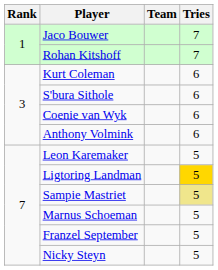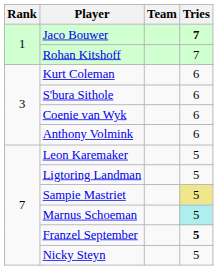(196, 34) normal -> (196, 34) bold
(196, 174) gold background -> (196, 174) no background
(196, 214) no background -> (196, 214) paleturquoise background
(196, 235) normal -> (196, 235) bold
